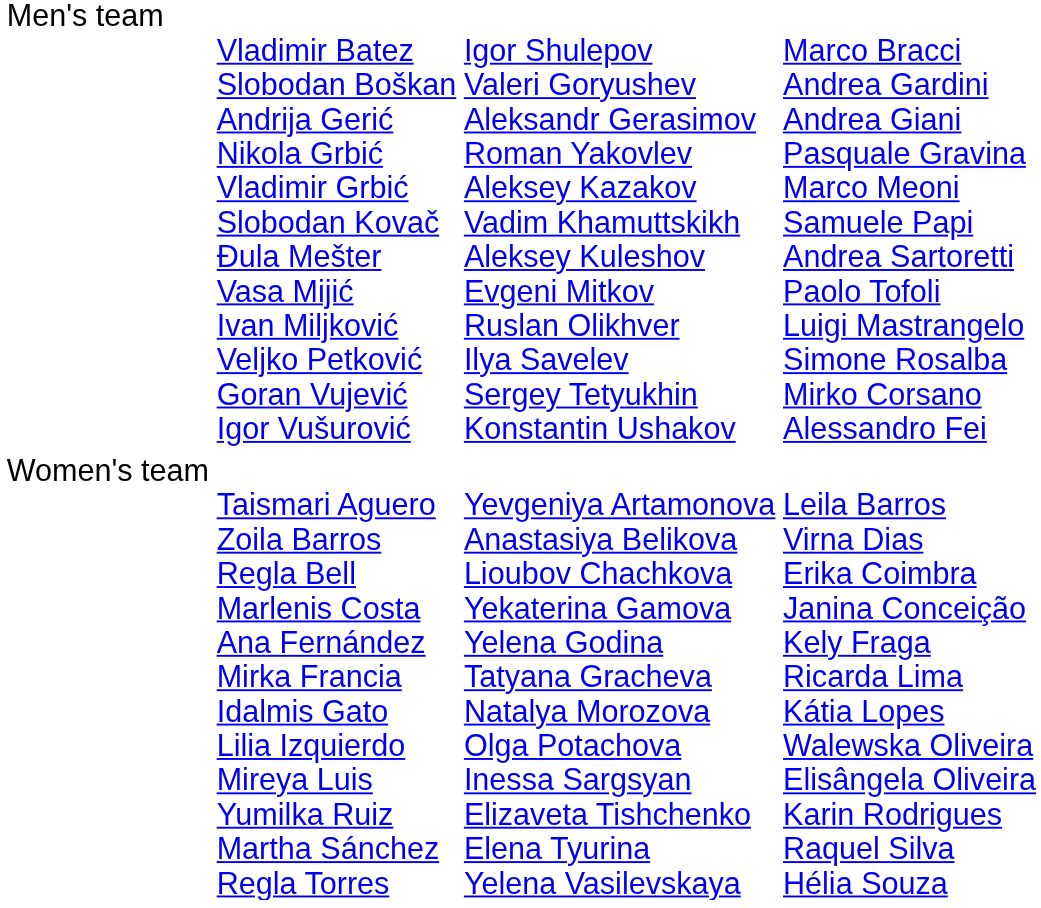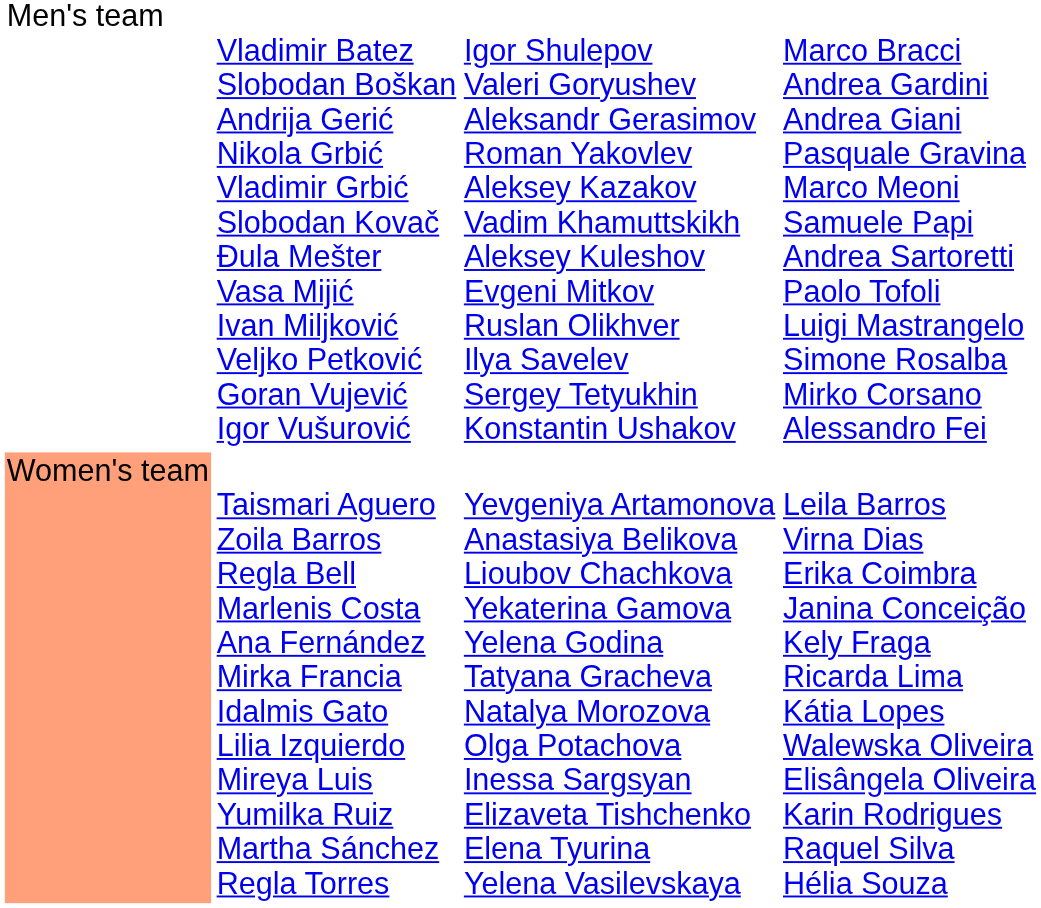(108, 471) no background -> (108, 471) lightsalmon background
